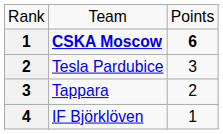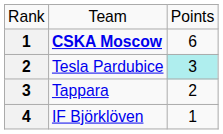(193, 41) bold -> (193, 41) normal
(193, 66) no background -> (193, 66) paleturquoise background
